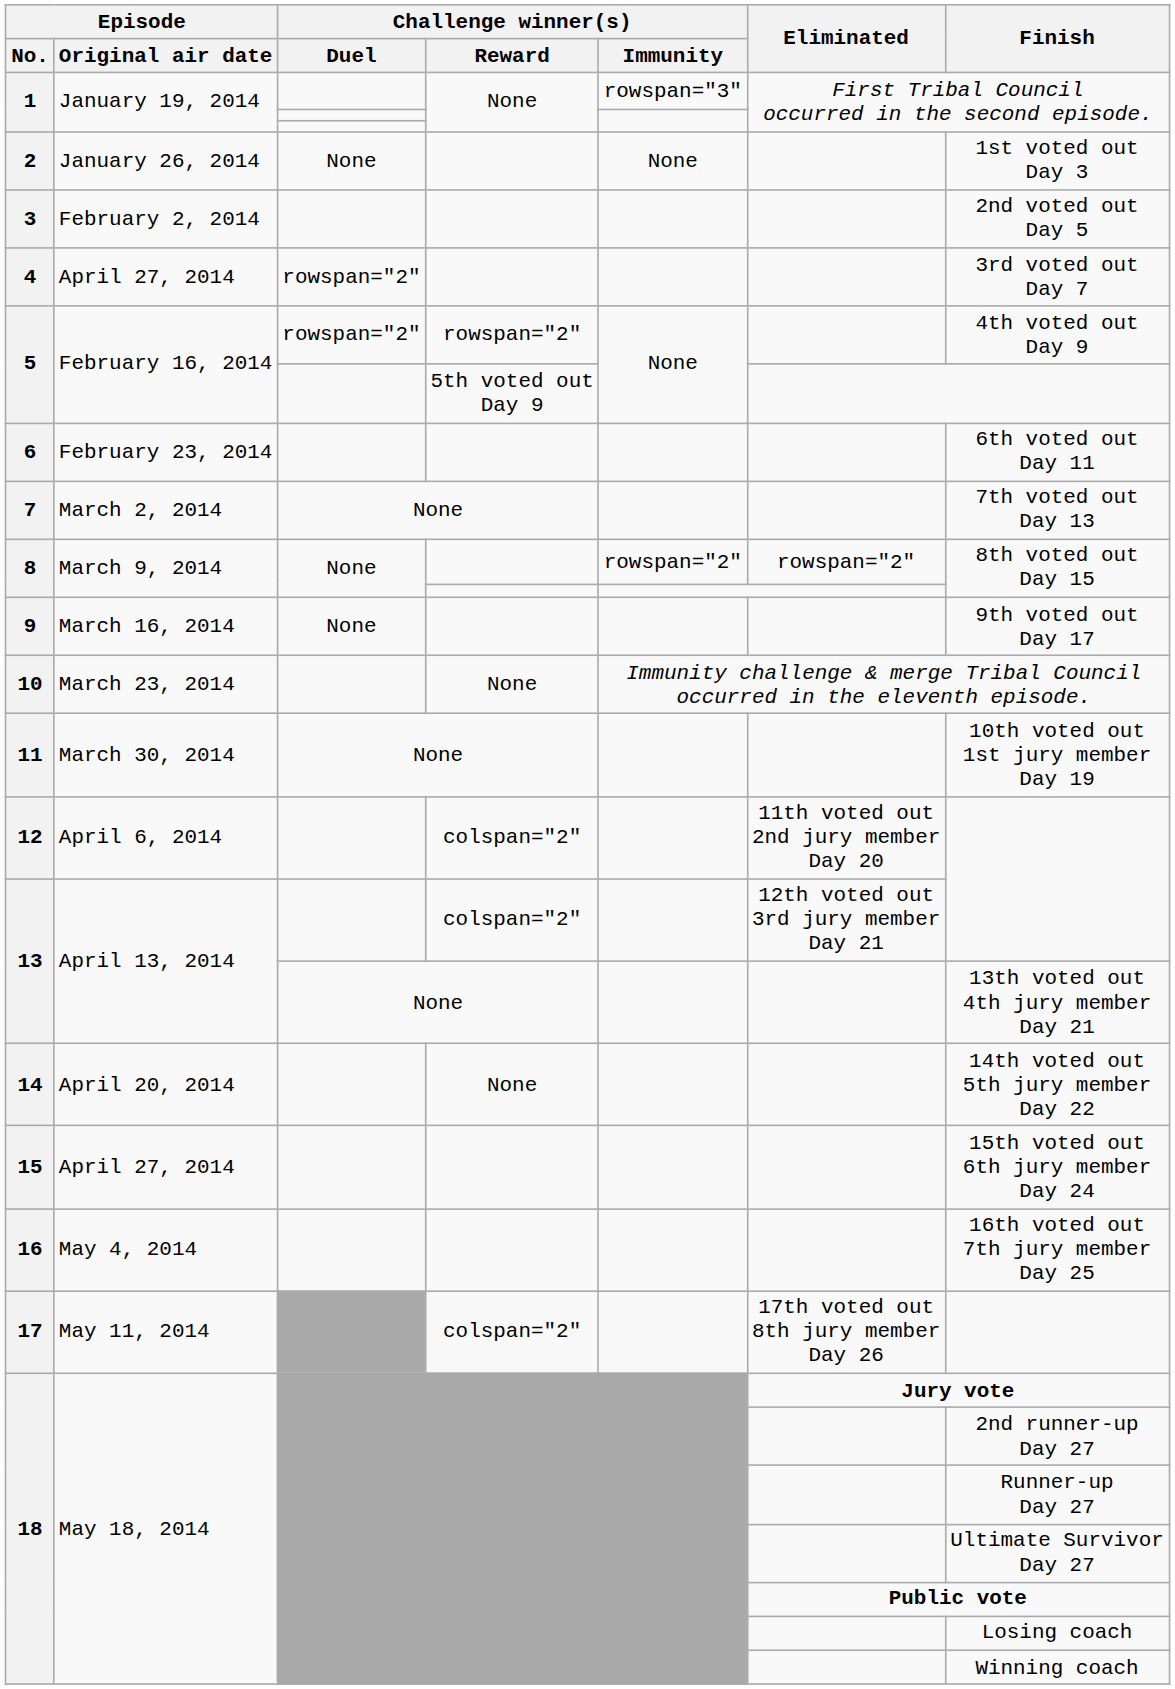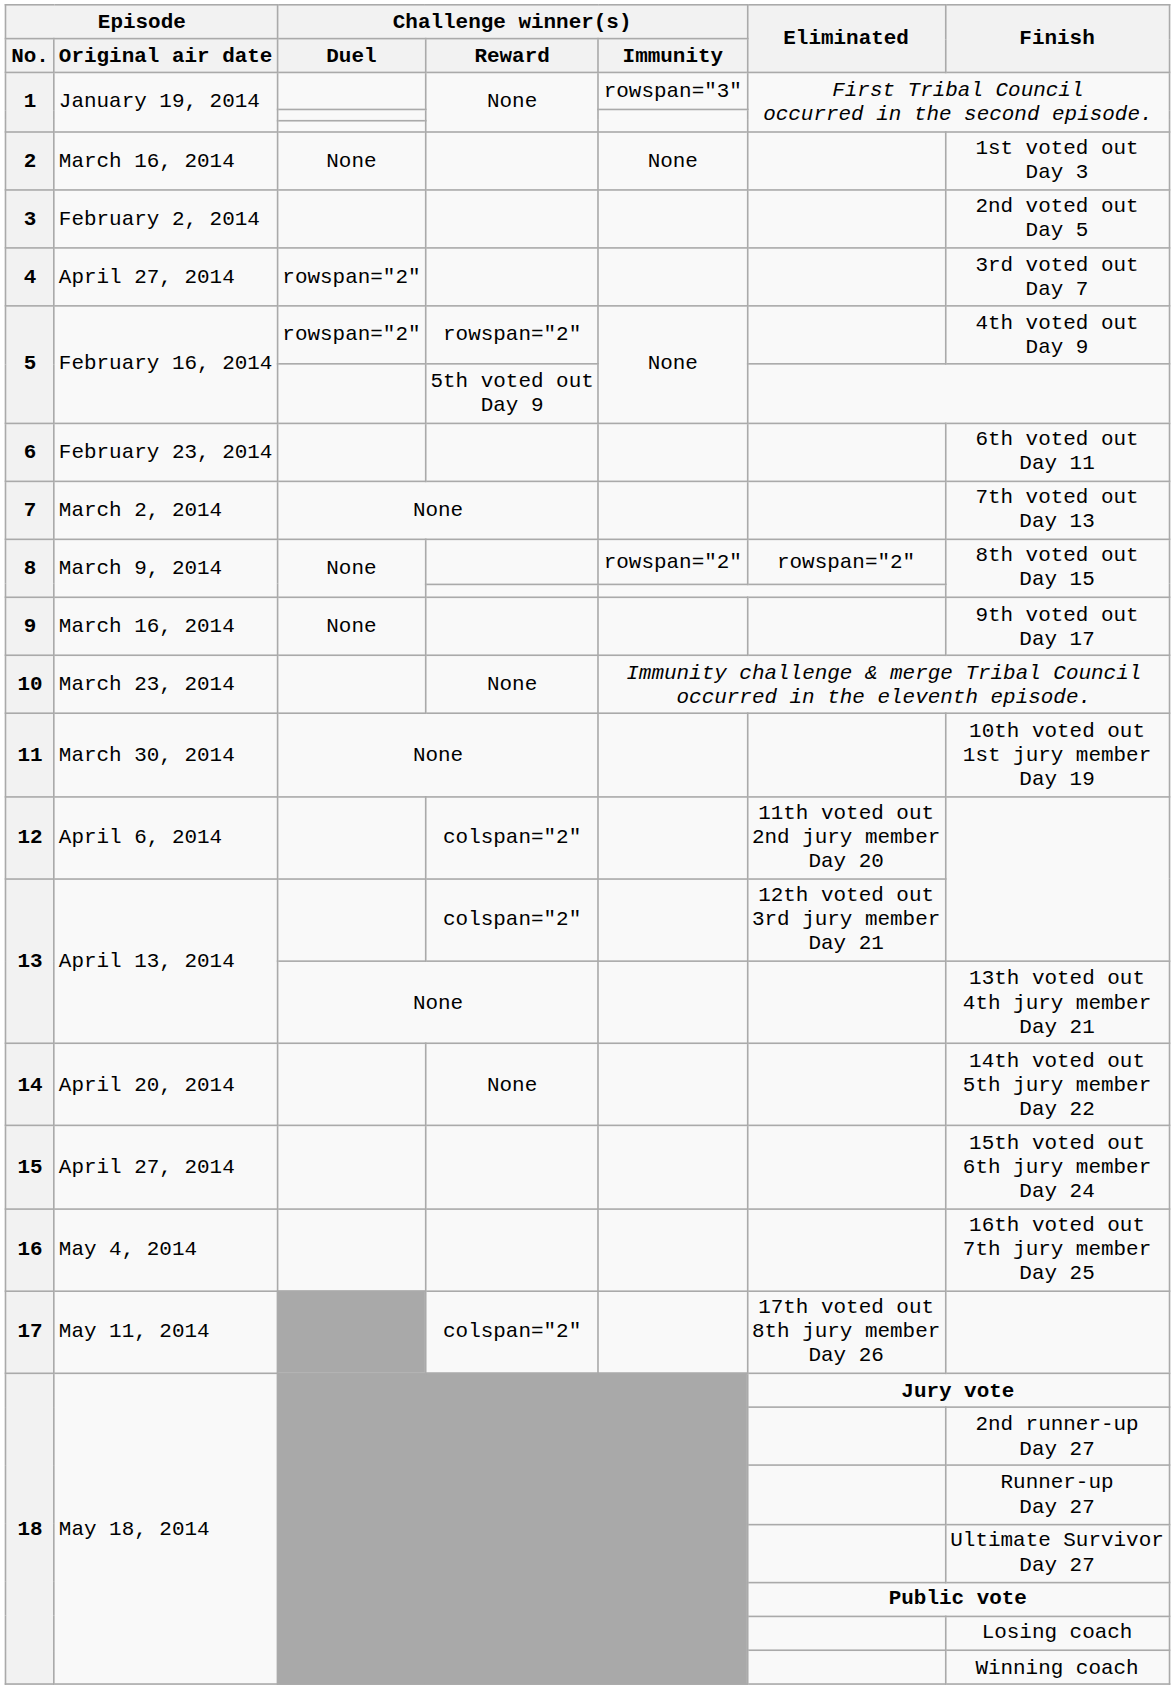(159, 160) January 26, 2014 -> (147, 160) March 16, 2014
